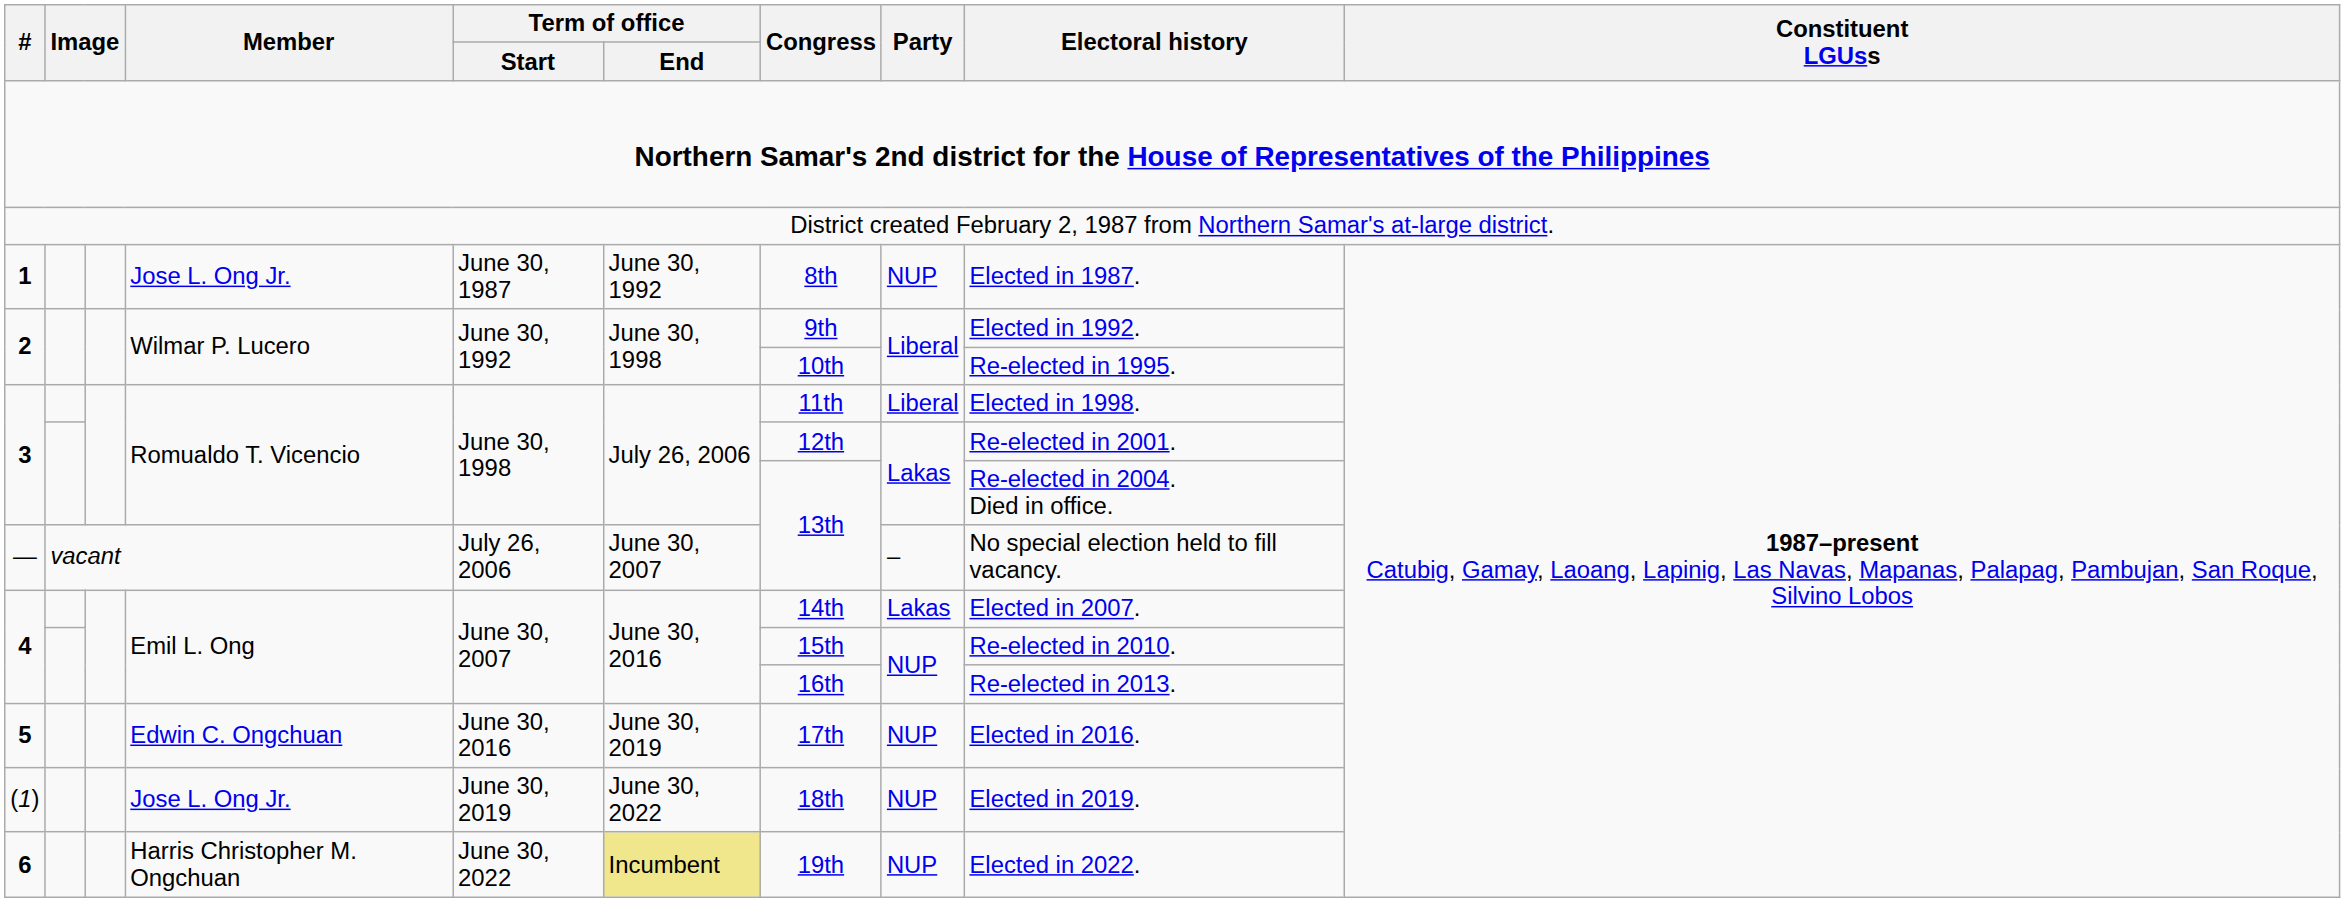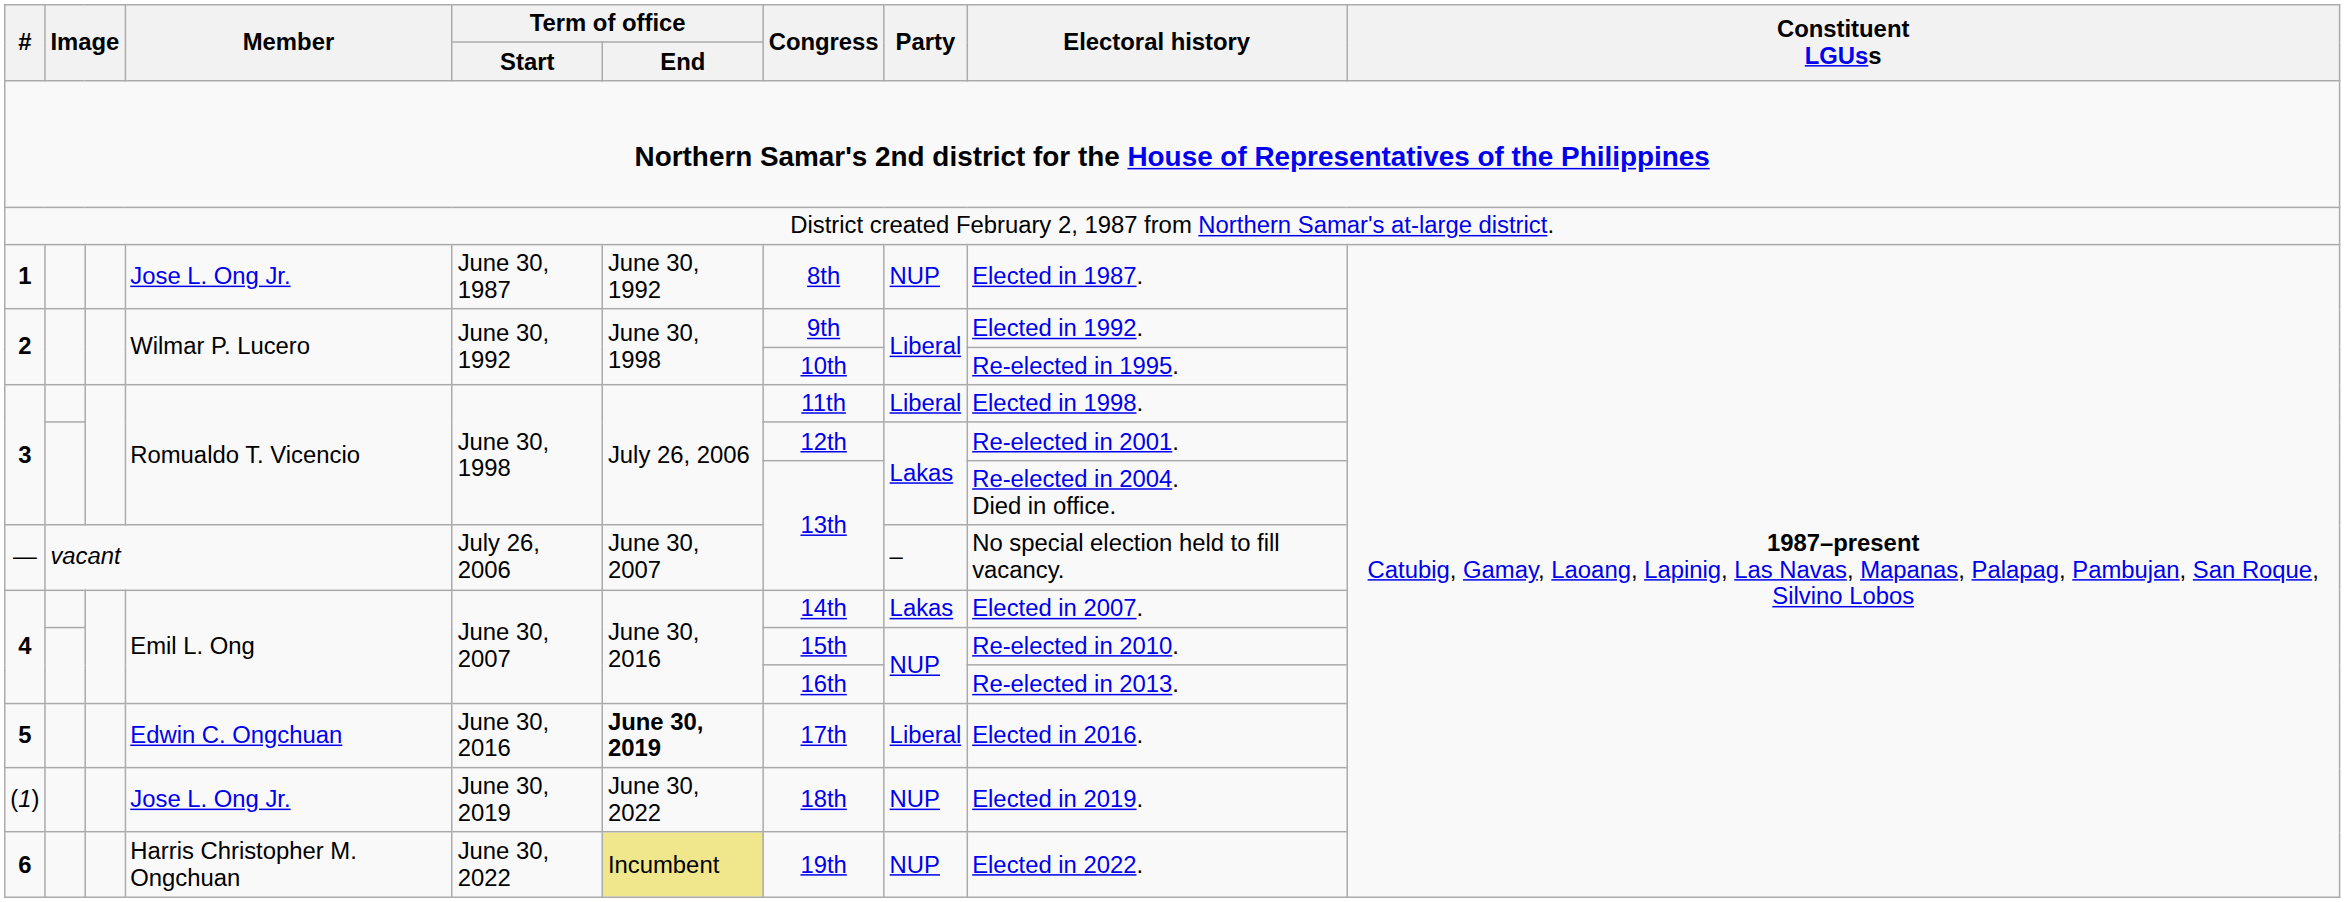(654, 735) normal -> (656, 735) bold
(912, 735) NUP -> (925, 735) Liberal
